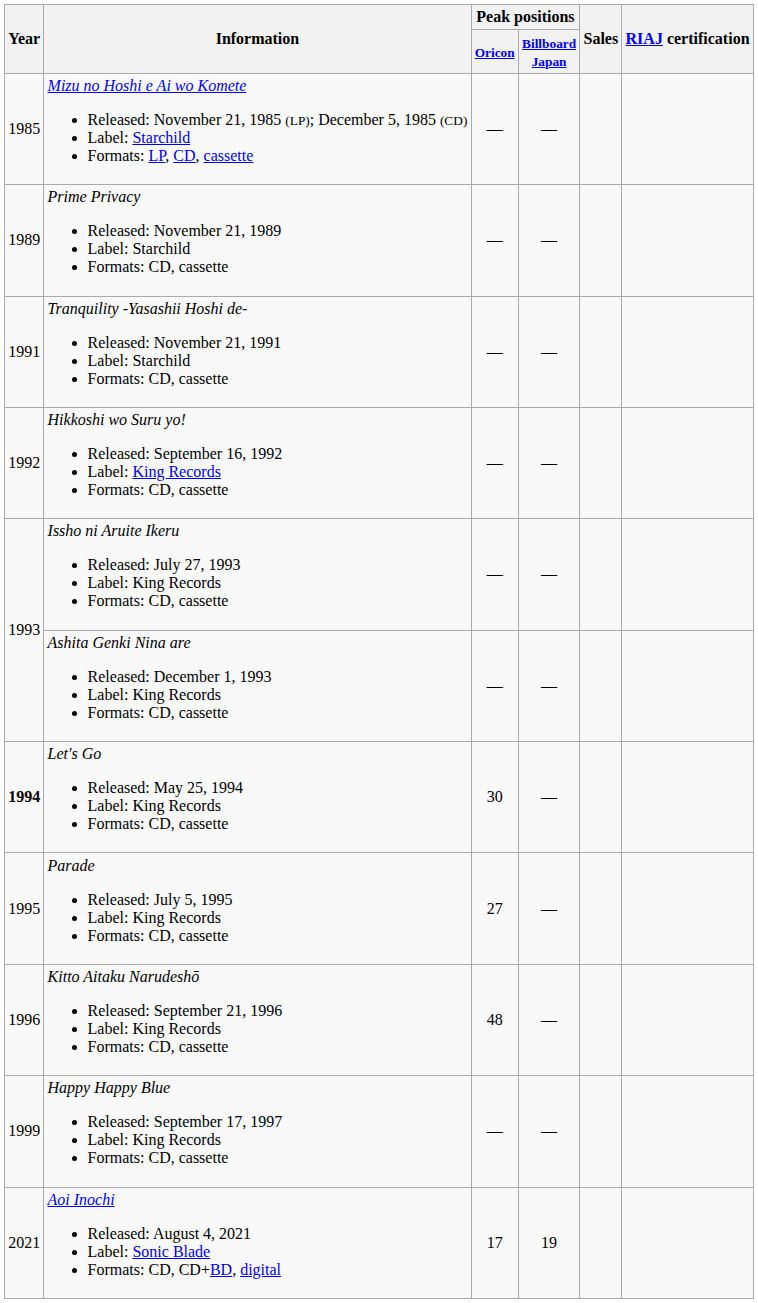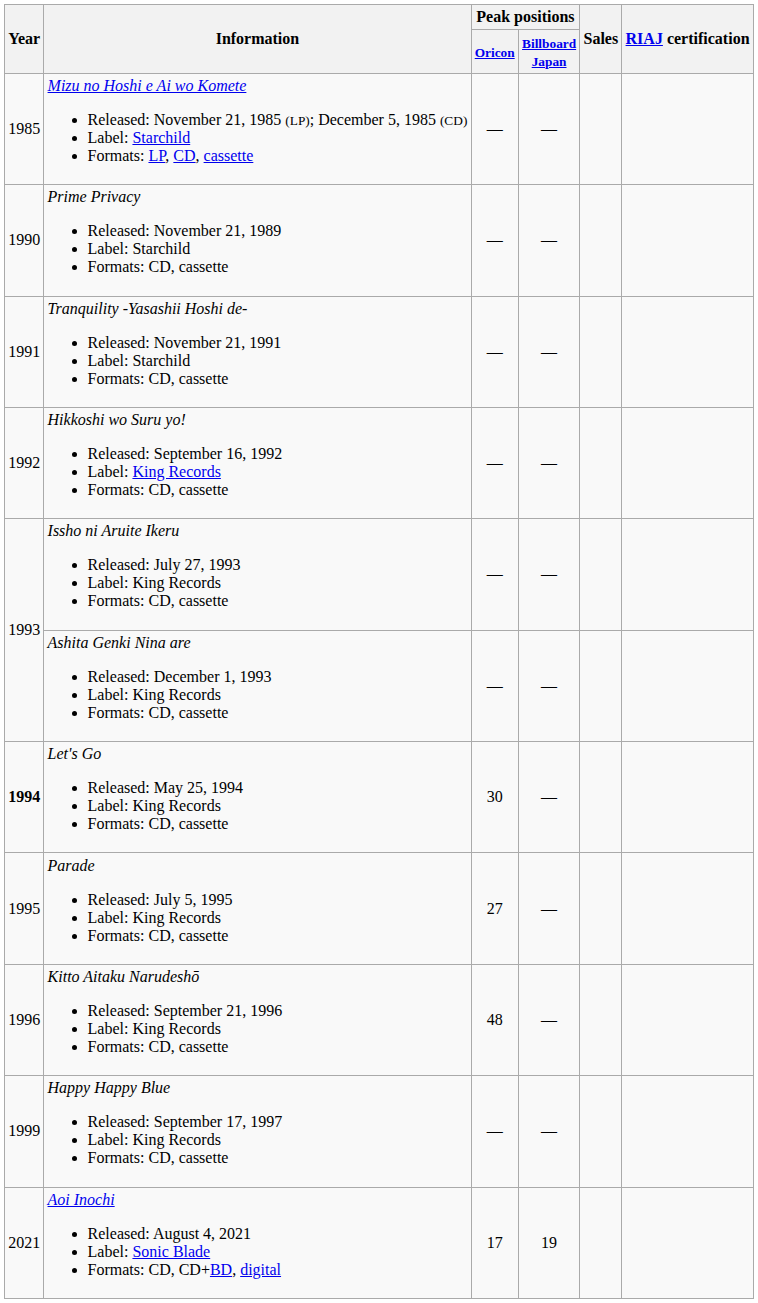(24, 240) 1989 -> (24, 240) 1990
